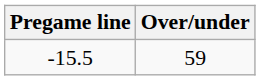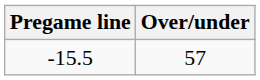(195, 57) 59 -> (195, 57) 57
